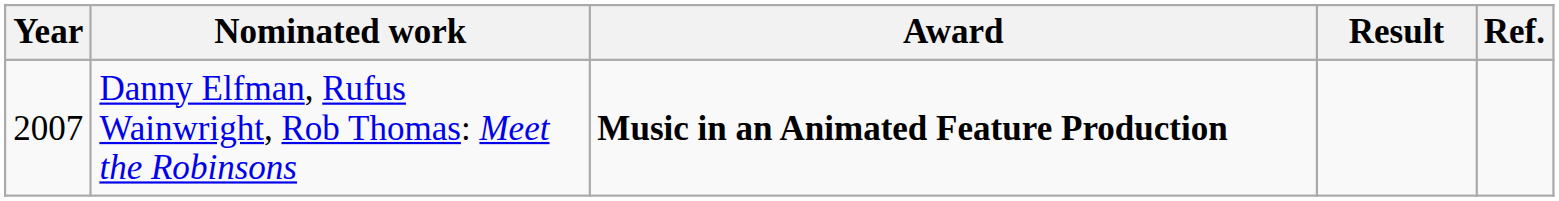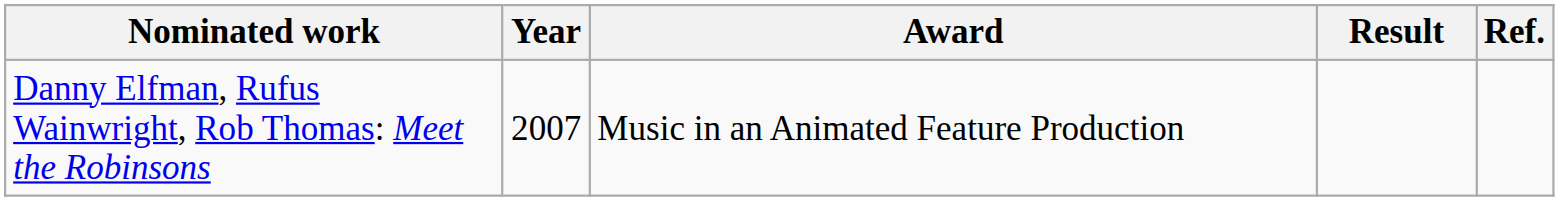columns swapped: (48, 32) <-> (340, 32)
(913, 127) bold -> (891, 127) normal
